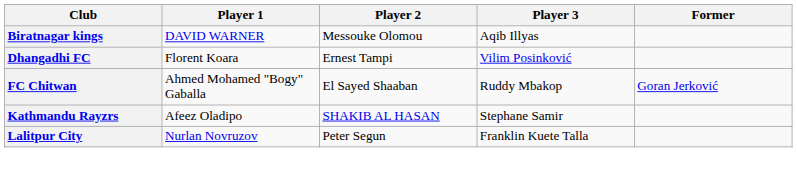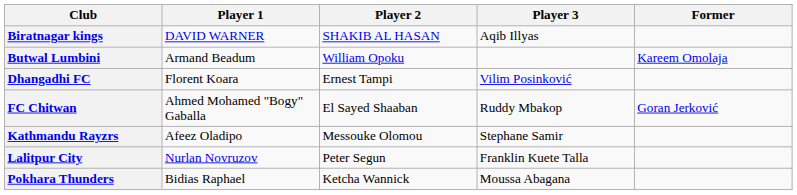(372, 36) Messouke Olomou -> (381, 36) SHAKIB AL HASAN
+ row: (54, 57)
(381, 115) SHAKIB AL HASAN -> (372, 136) Messouke Olomou
+ row: (61, 179)
